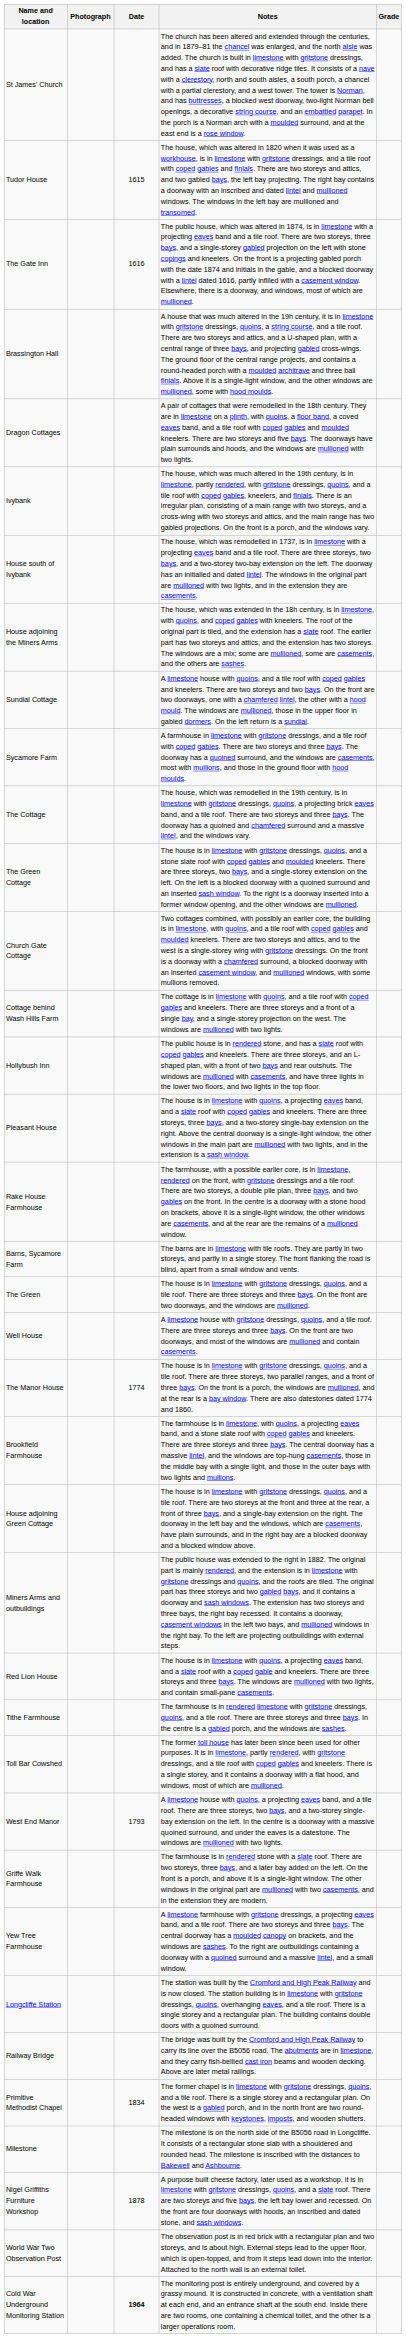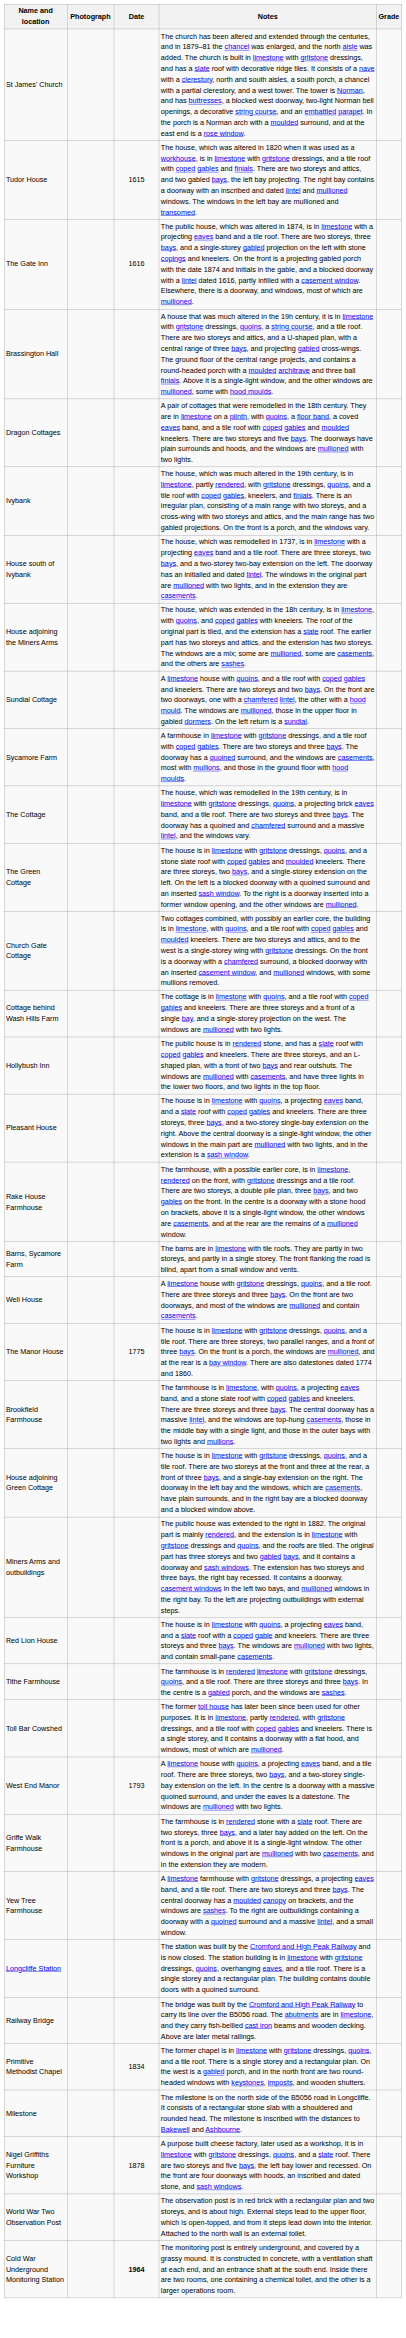- row: (23, 1295)
(137, 1388) 1774 -> (137, 1352) 1775
